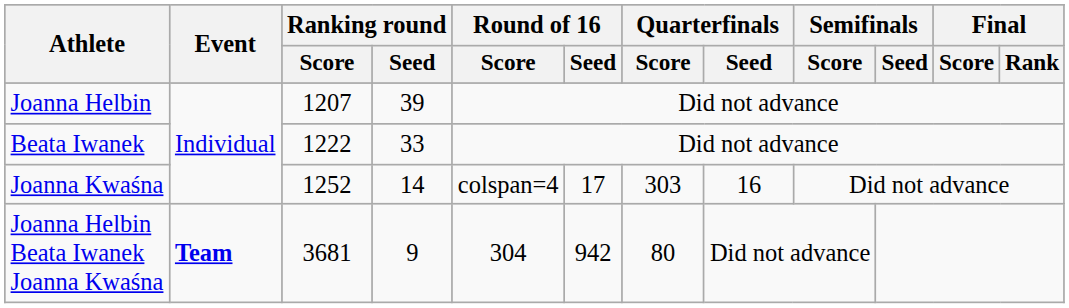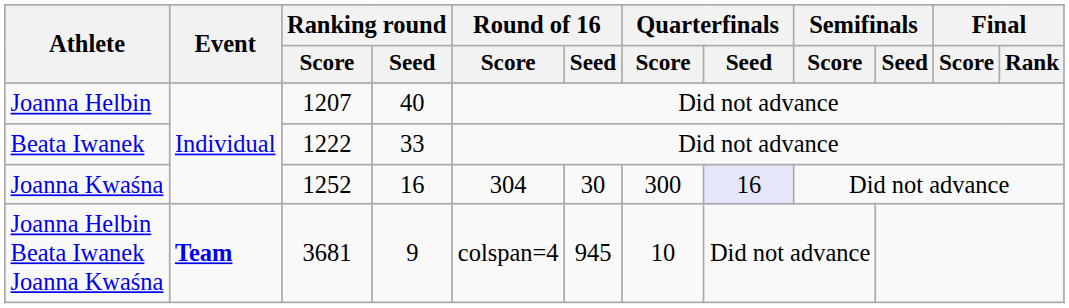(412, 103) 39 -> (412, 103) 40
(412, 184) 14 -> (412, 184) 16
(508, 184) colspan=4 -> (508, 184) 304
(593, 184) 17 -> (593, 184) 30
(663, 184) 303 -> (663, 184) 300
(749, 184) no background -> (749, 184) lavender background
(508, 253) 304 -> (508, 253) colspan=4
(593, 253) 942 -> (593, 253) 945
(663, 253) 80 -> (663, 253) 10
